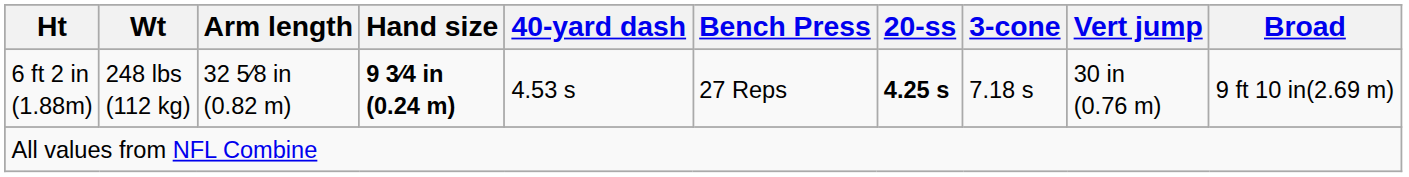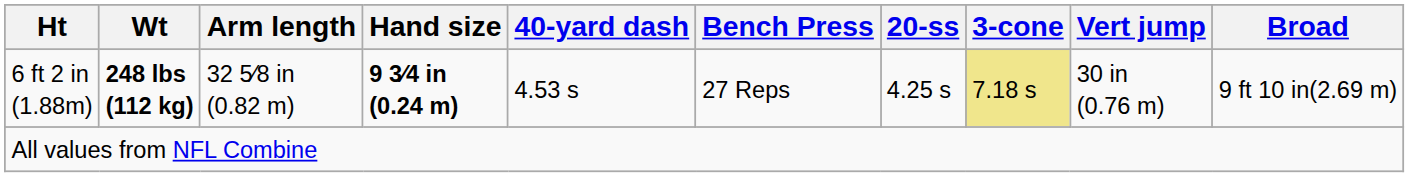(148, 89) normal -> (150, 87) bold
(917, 87) bold -> (919, 89) normal
(1001, 89) no background -> (1004, 89) khaki background
